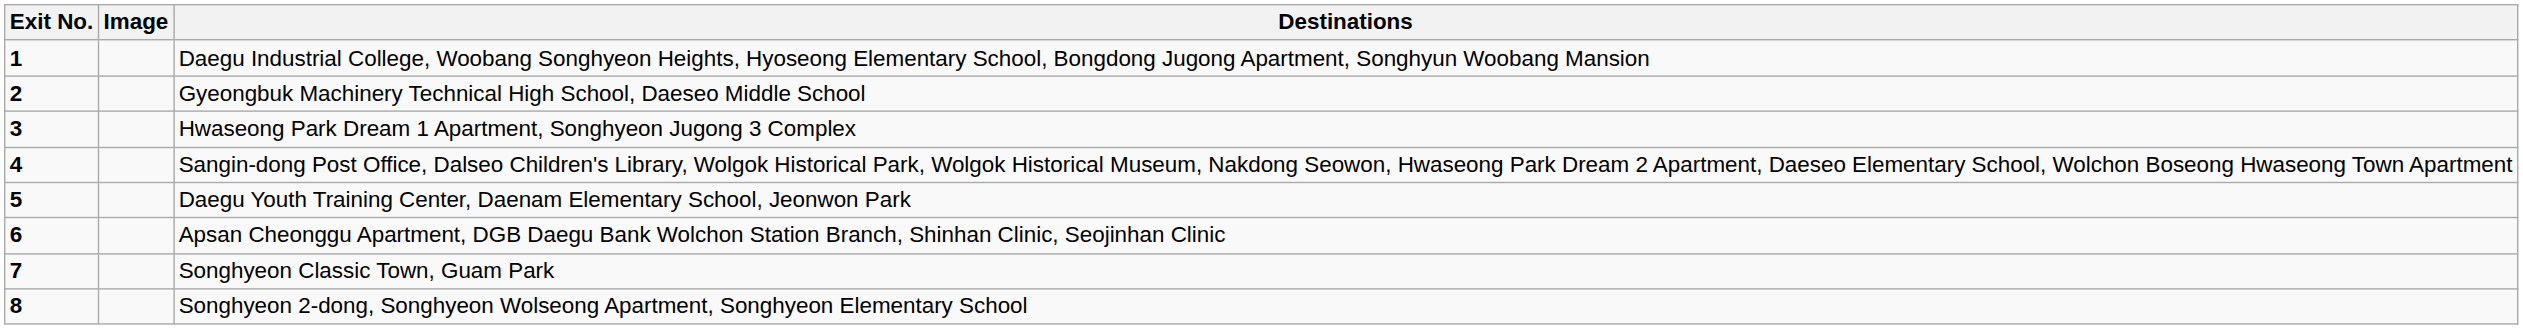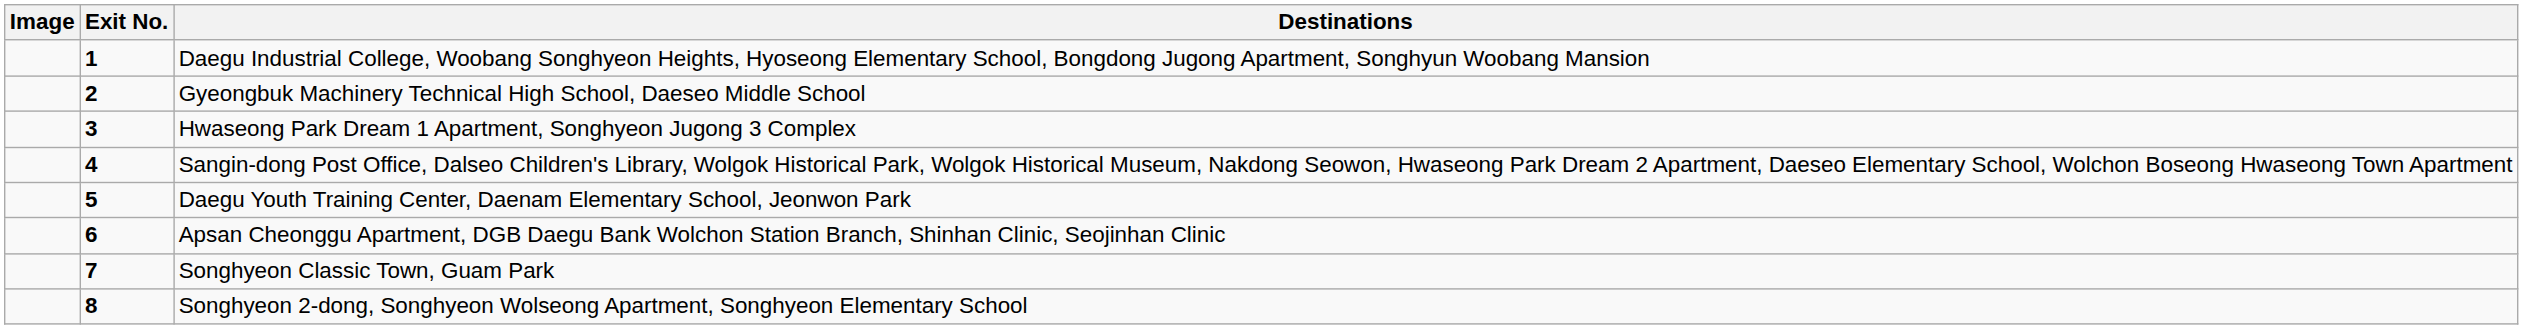columns swapped: (52, 22) <-> (136, 22)
